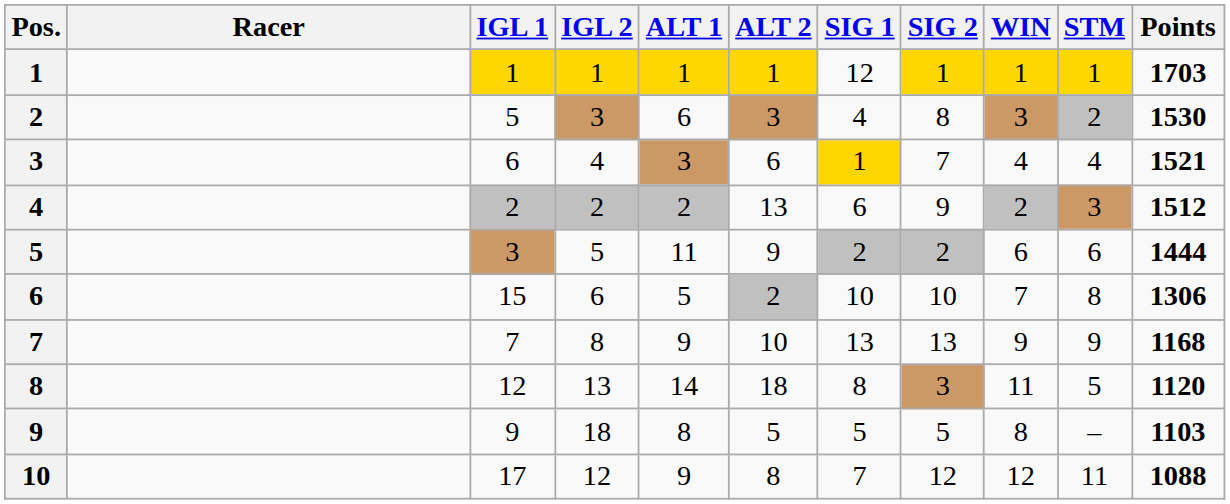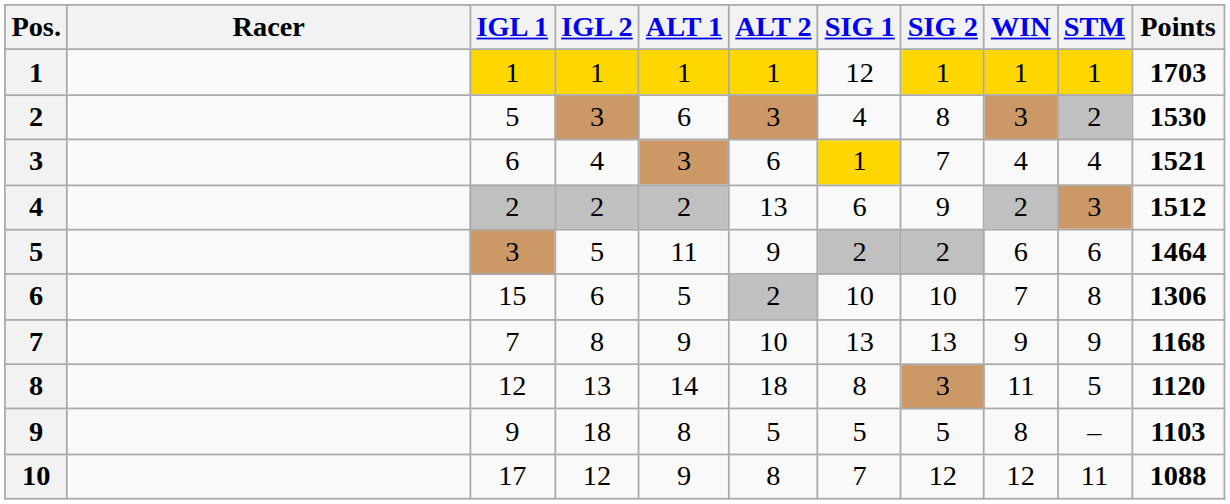(1178, 251) 1444 -> (1178, 251) 1464
